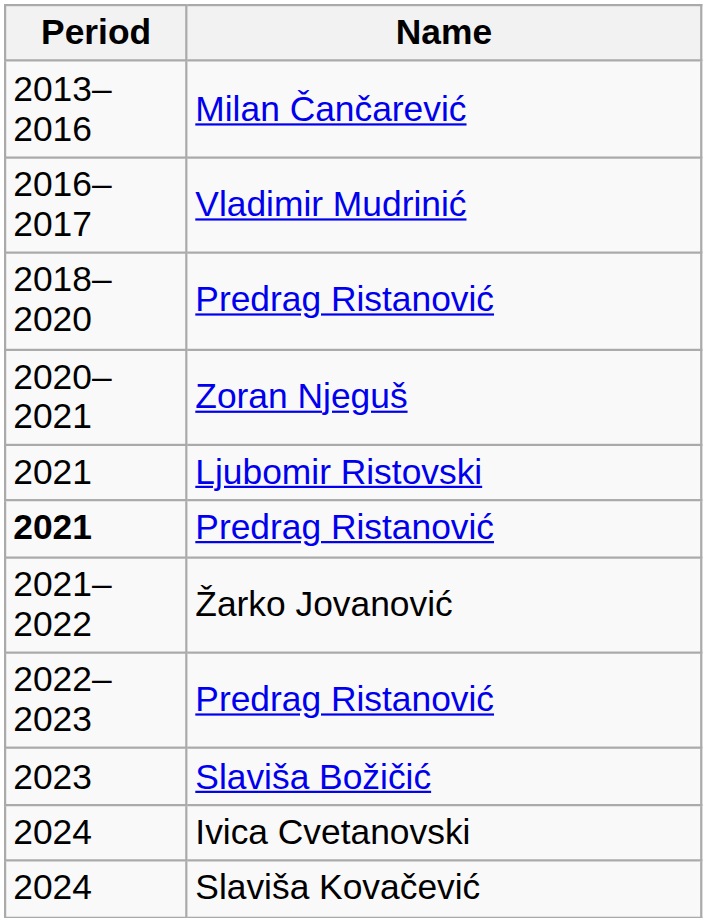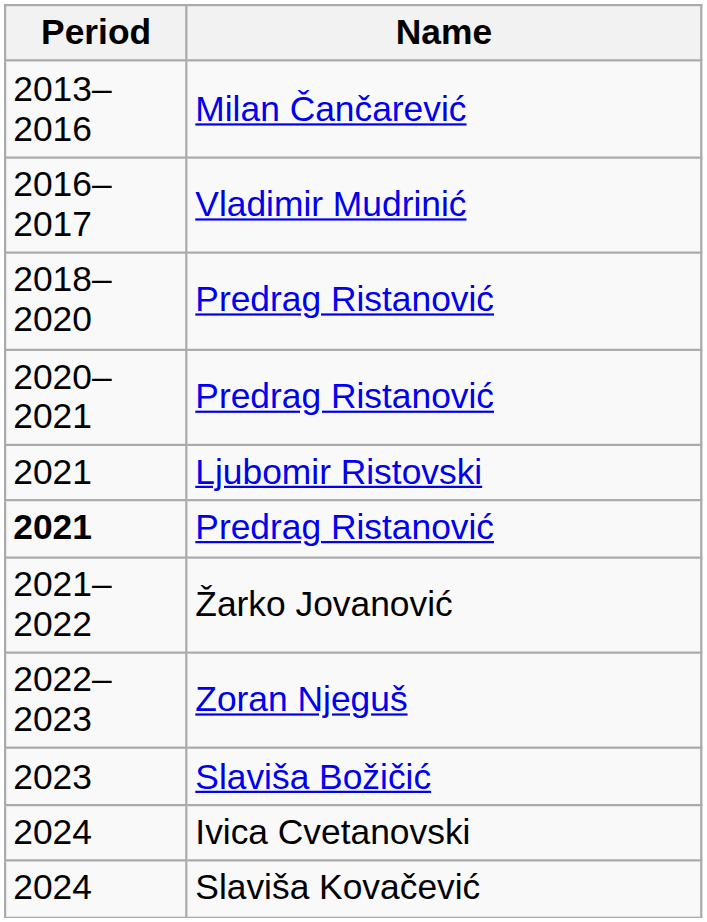(301, 396) Zoran Njeguš -> (345, 396) Predrag Ristanović
(345, 699) Predrag Ristanović -> (301, 699) Zoran Njeguš
